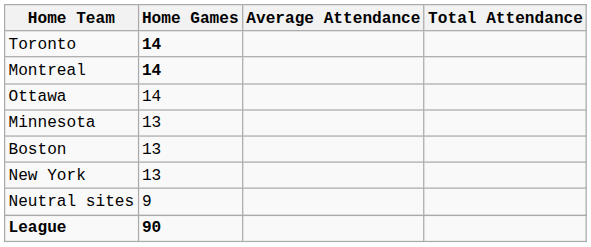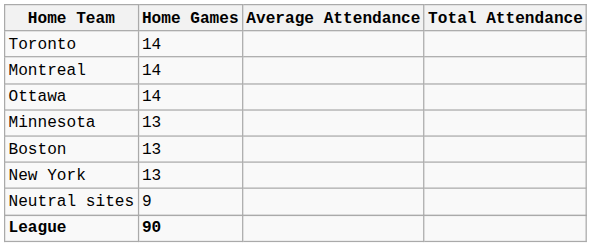(152, 44) bold -> (152, 44) normal
(152, 70) bold -> (152, 70) normal
